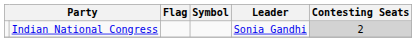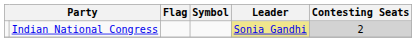(270, 29) no background -> (270, 29) khaki background
